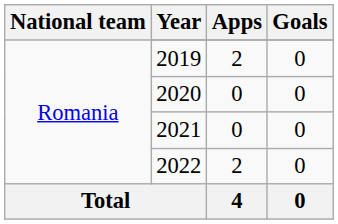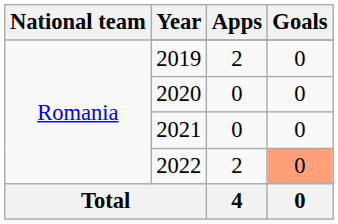(300, 165) no background -> (300, 165) lightsalmon background
